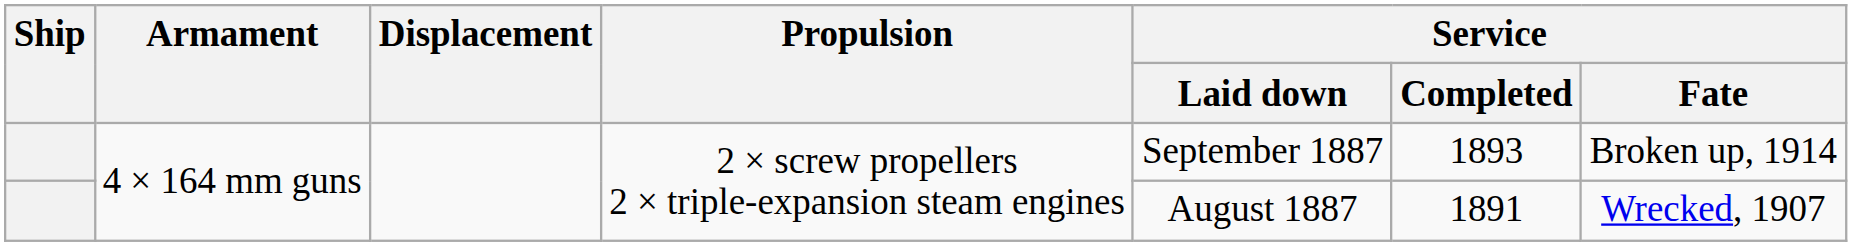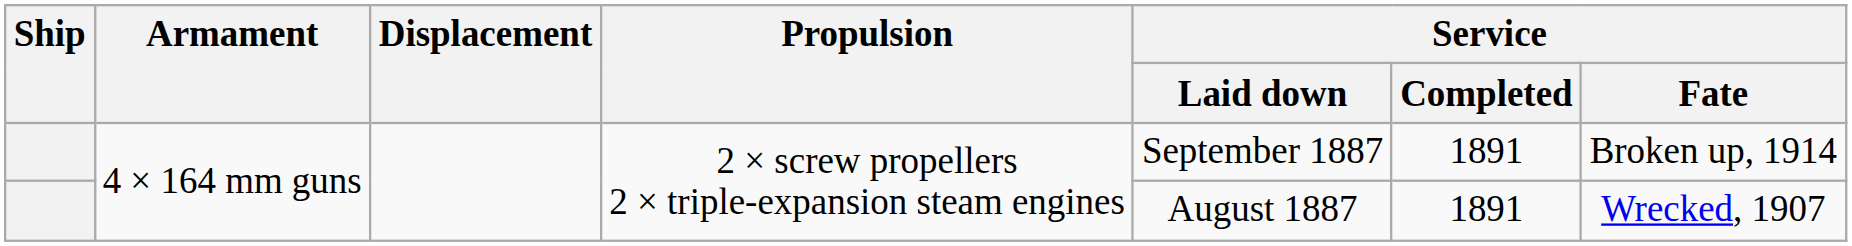(1486, 151) 1893 -> (1486, 151) 1891
